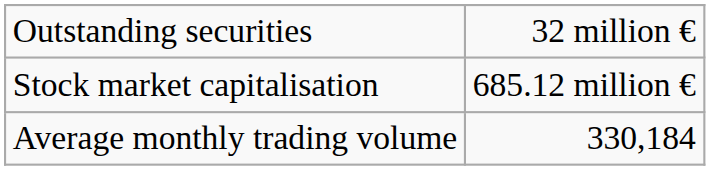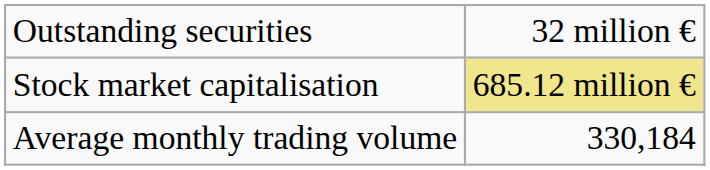(584, 84) no background -> (584, 84) khaki background
